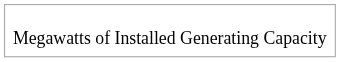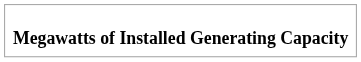(170, 38) normal -> (181, 38) bold
